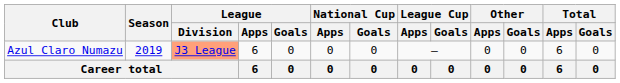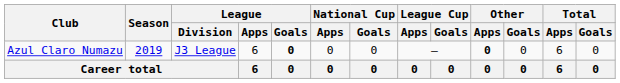(205, 51) lightsalmon background -> (205, 51) no background
(291, 51) normal -> (291, 51) bold
(487, 51) normal -> (487, 51) bold
